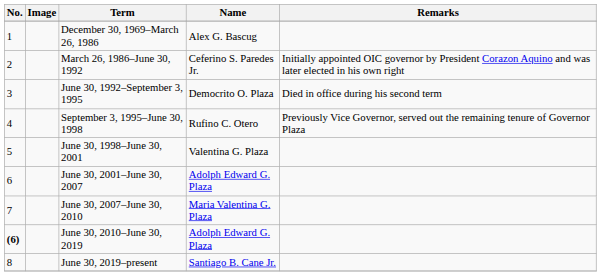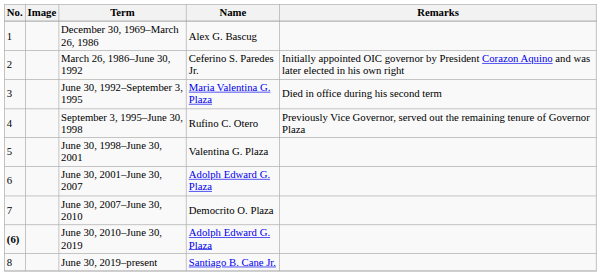(231, 94) Democrito O. Plaza -> (230, 94) Maria Valentina G. Plaza
(230, 210) Maria Valentina G. Plaza -> (231, 210) Democrito O. Plaza
